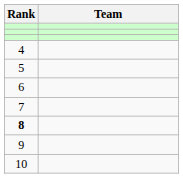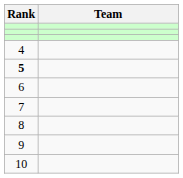(21, 68) normal -> (21, 68) bold
(21, 125) bold -> (21, 125) normal
